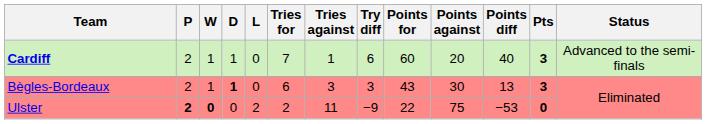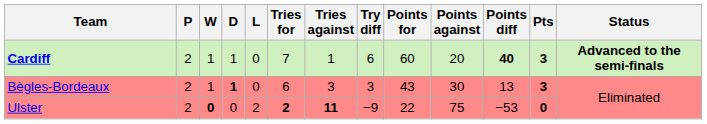(507, 58) normal -> (507, 58) bold
(629, 58) normal -> (629, 58) bold
(188, 108) bold -> (188, 108) normal
(286, 108) normal -> (286, 108) bold
(331, 108) normal -> (331, 108) bold
